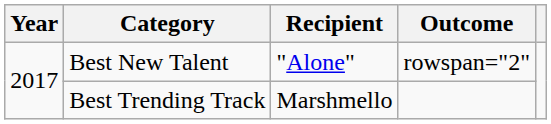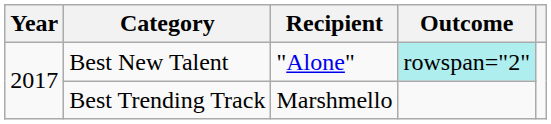(467, 61) no background -> (467, 61) paleturquoise background
